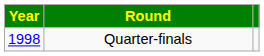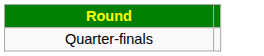- column: (24, 16)
